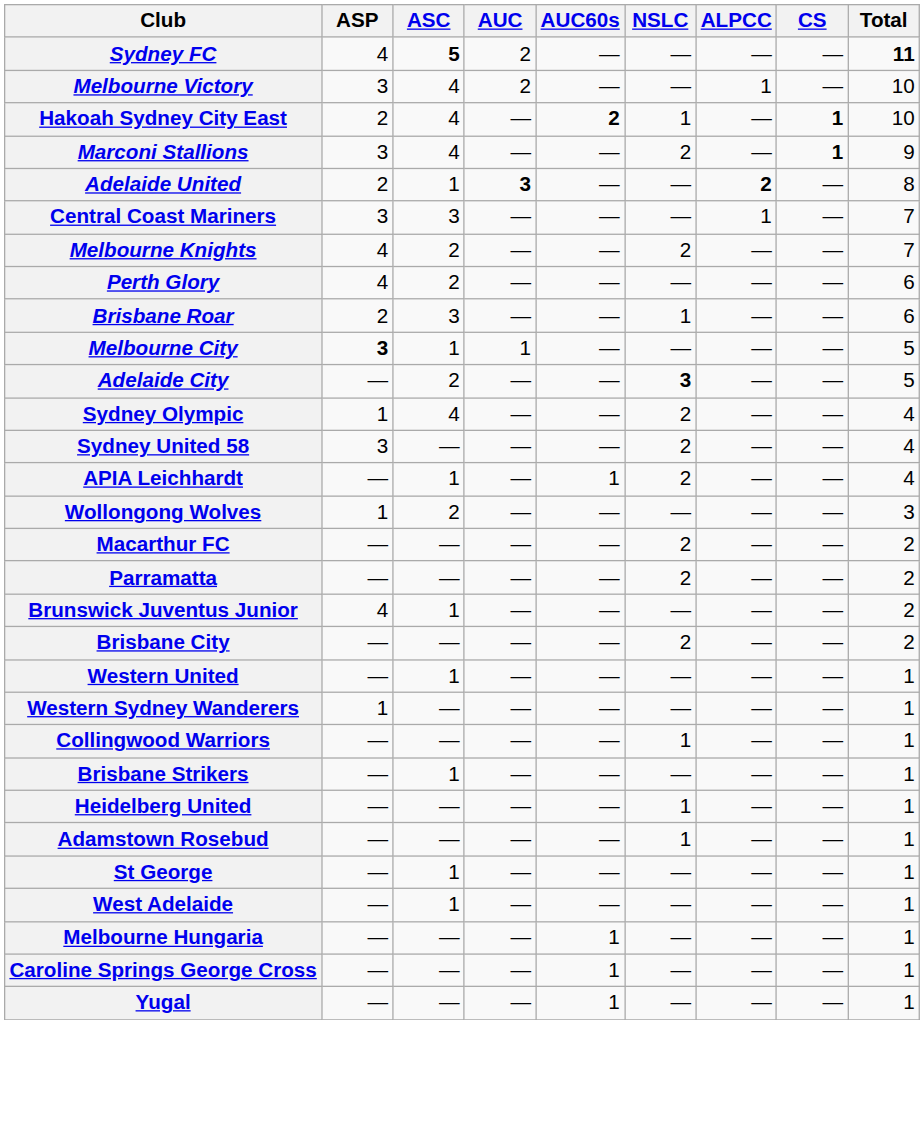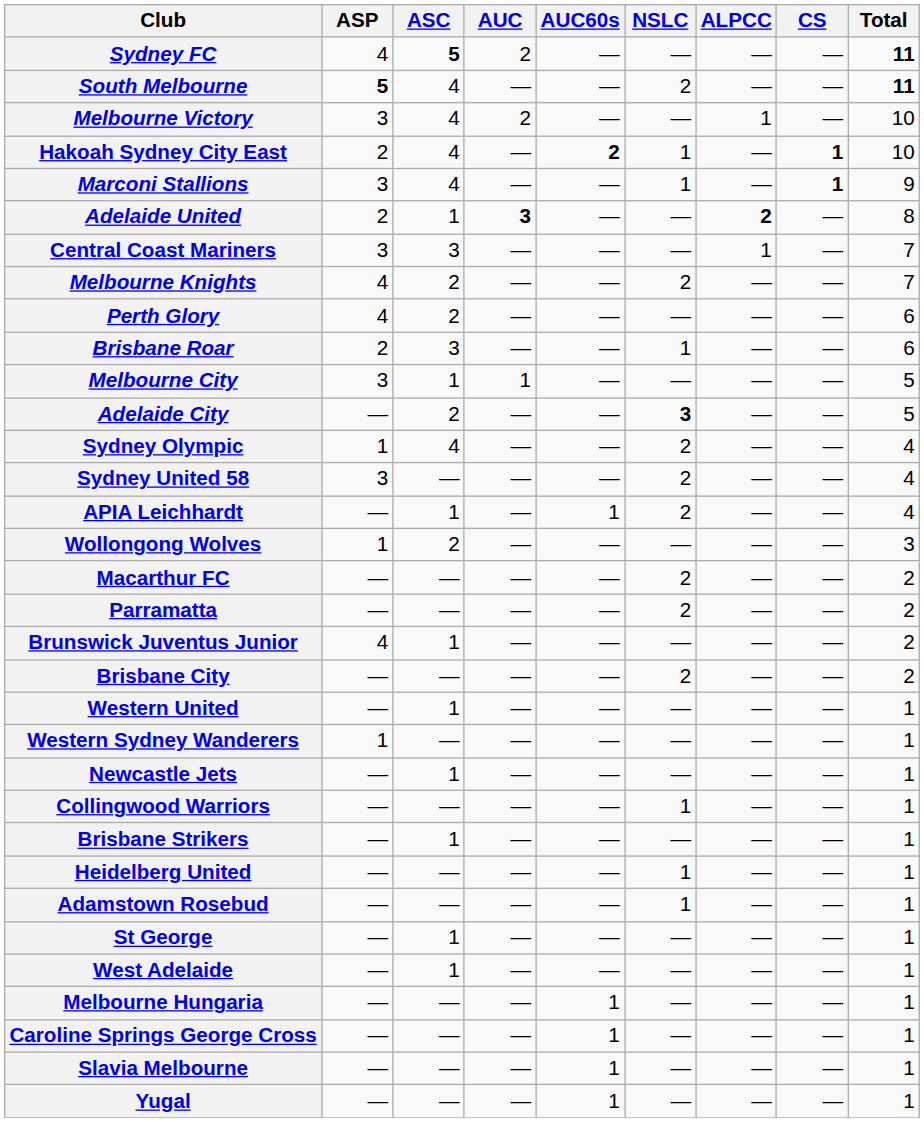+ row: (163, 86)
(685, 151) 2 -> (685, 184) 1
(382, 348) bold -> (382, 380) normal
+ row: (163, 773)
+ row: (163, 1068)
